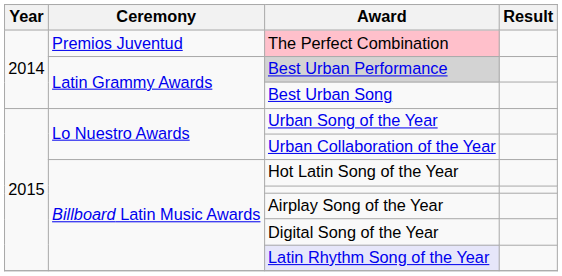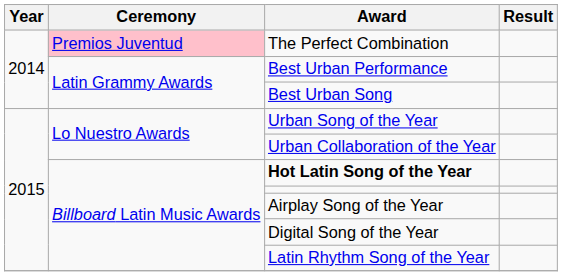(117, 43) no background -> (117, 43) pink background
(358, 43) pink background -> (358, 43) no background
(358, 69) lightgrey background -> (358, 69) no background
(363, 172) normal -> (370, 172) bold
(379, 257) lavender background -> (379, 257) no background
